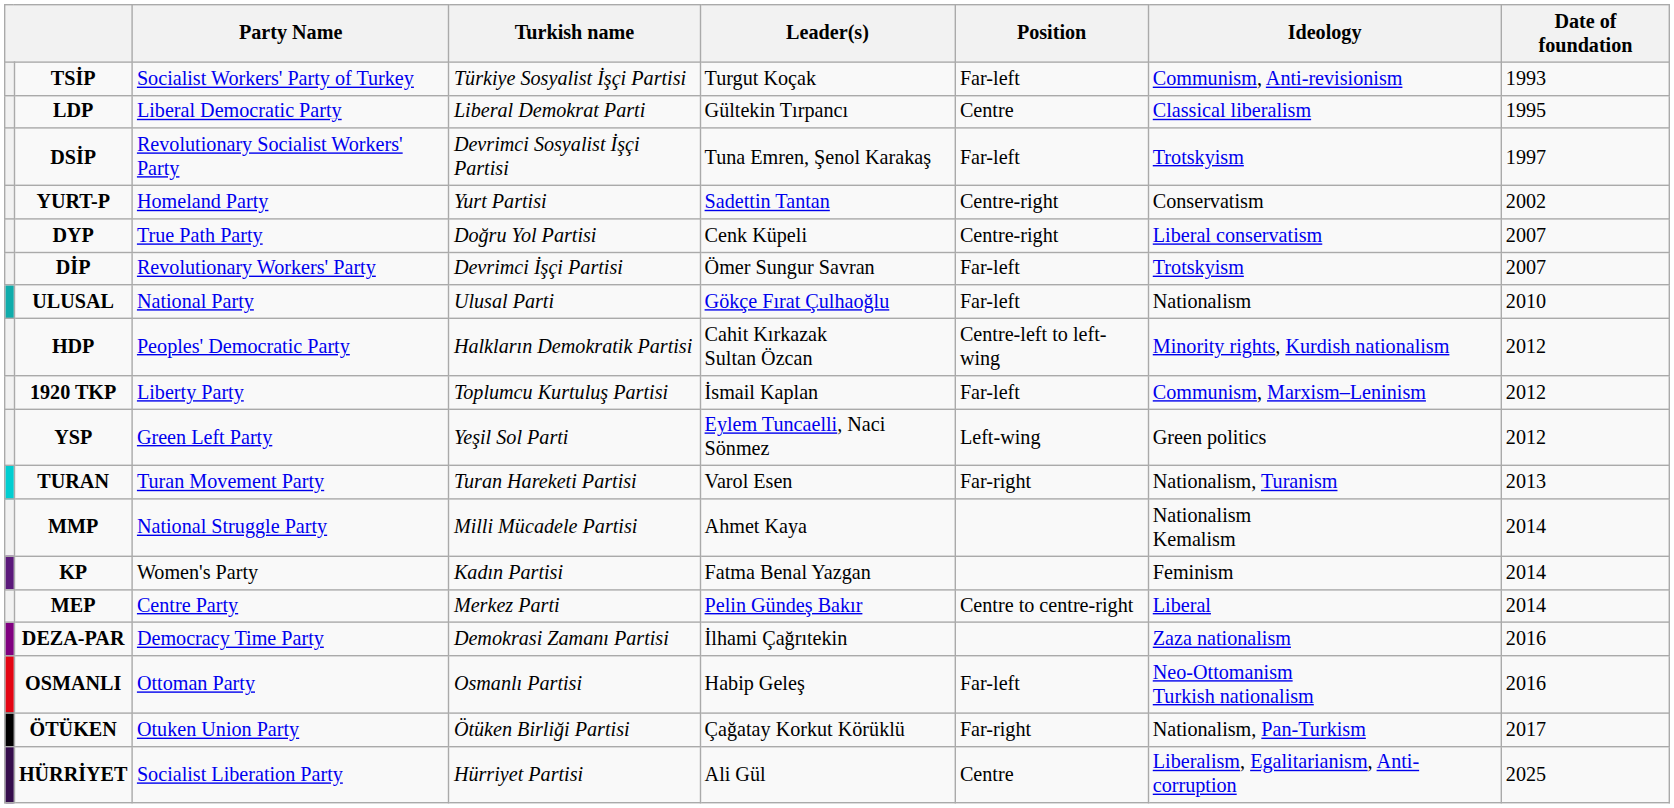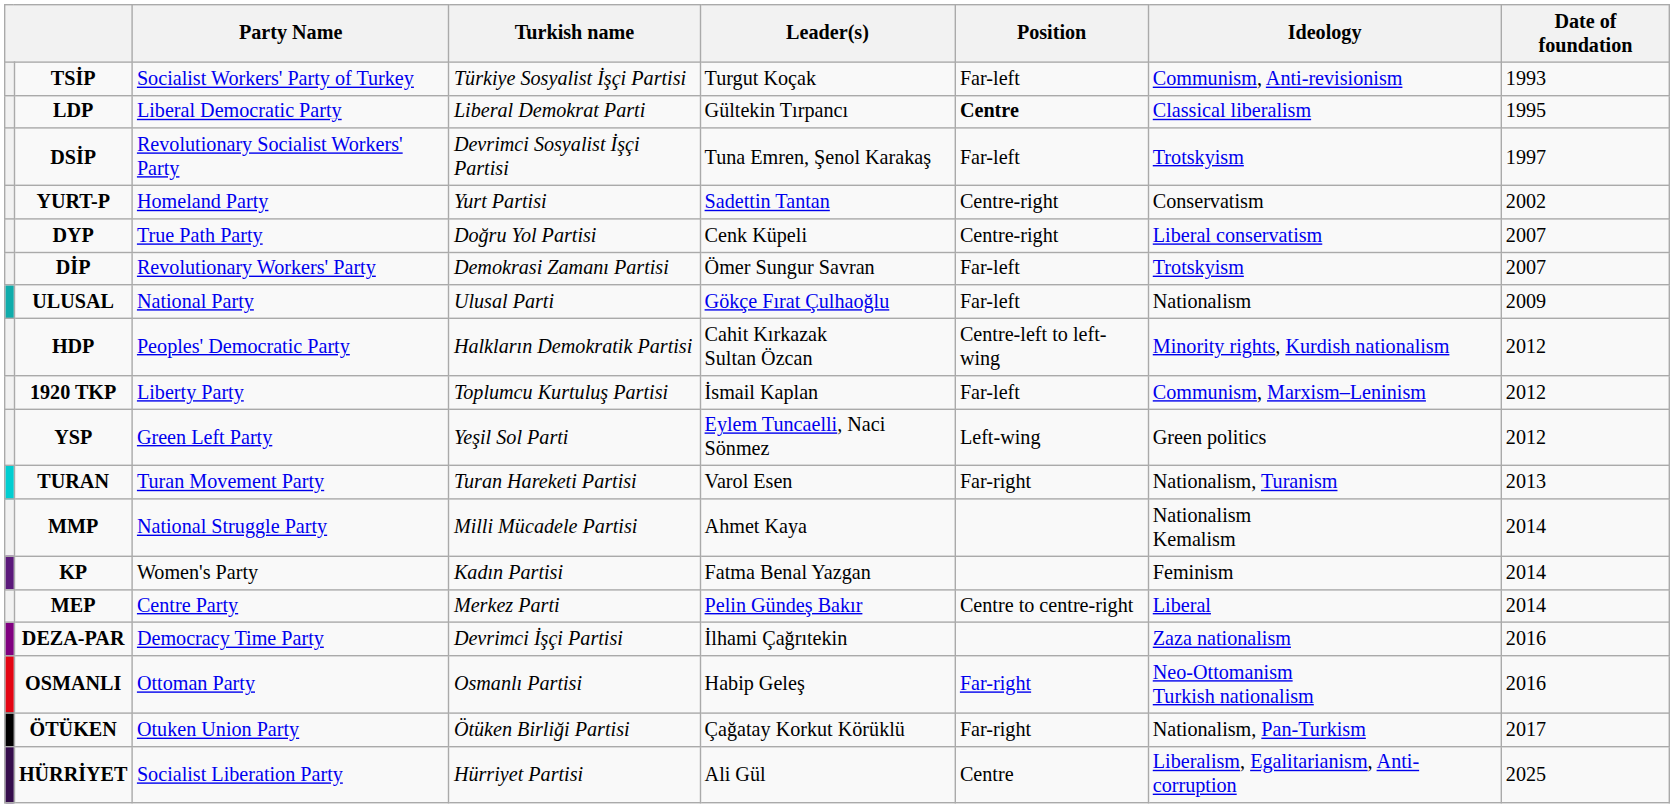(987, 111) normal -> (989, 111) bold
(538, 268) Devrimci İşçi Partisi -> (561, 268) Demokrasi Zamanı Partisi
(1526, 301) 2010 -> (1526, 301) 2009
(561, 639) Demokrasi Zamanı Partisi -> (538, 639) Devrimci İşçi Partisi
(990, 684) Far-left -> (996, 684) Far-right
